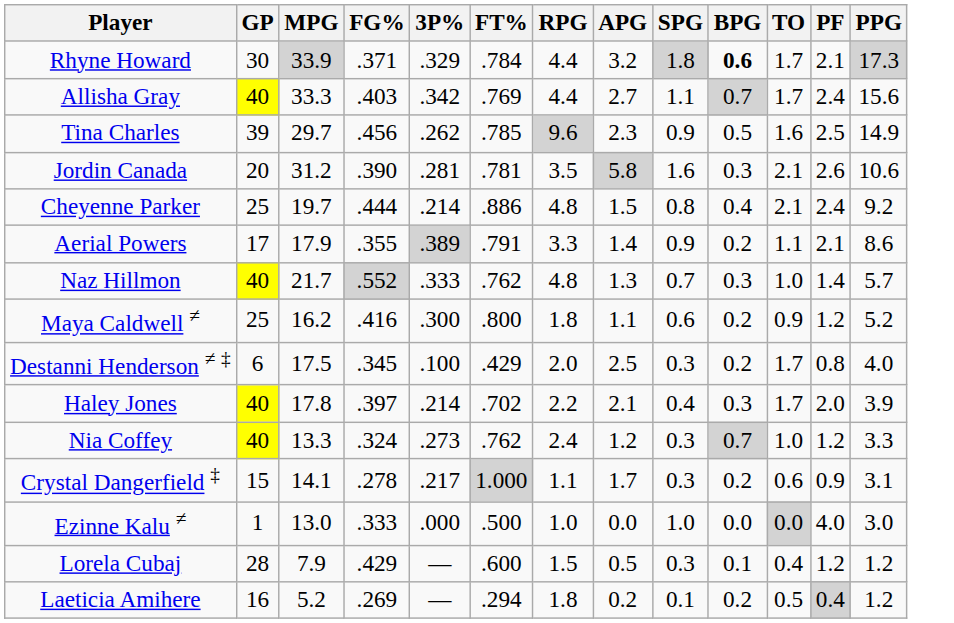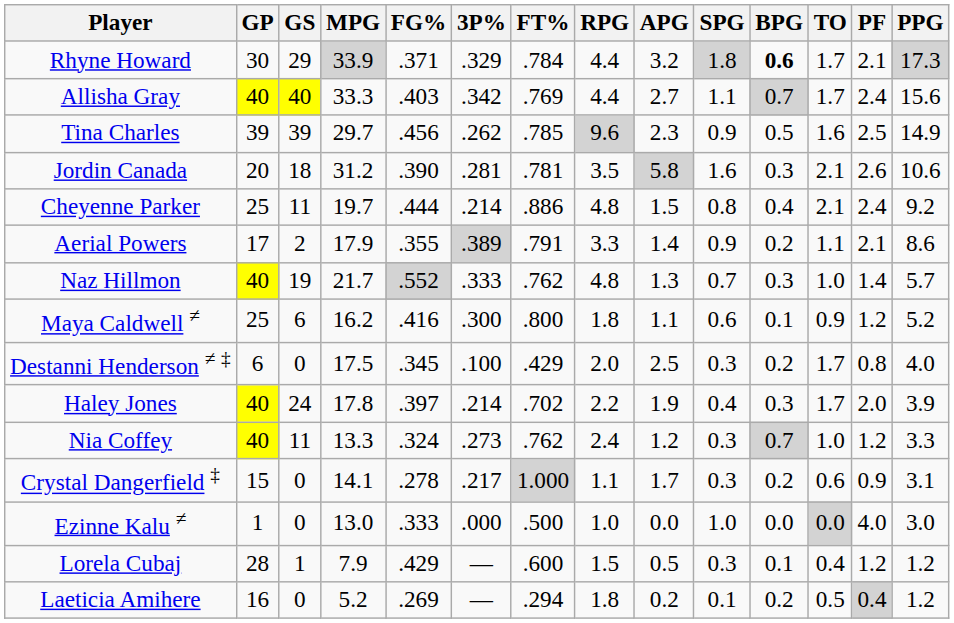+ column: (300, 22)
(738, 320) 0.2 -> (779, 320) 0.1
(623, 403) 2.1 -> (664, 403) 1.9
